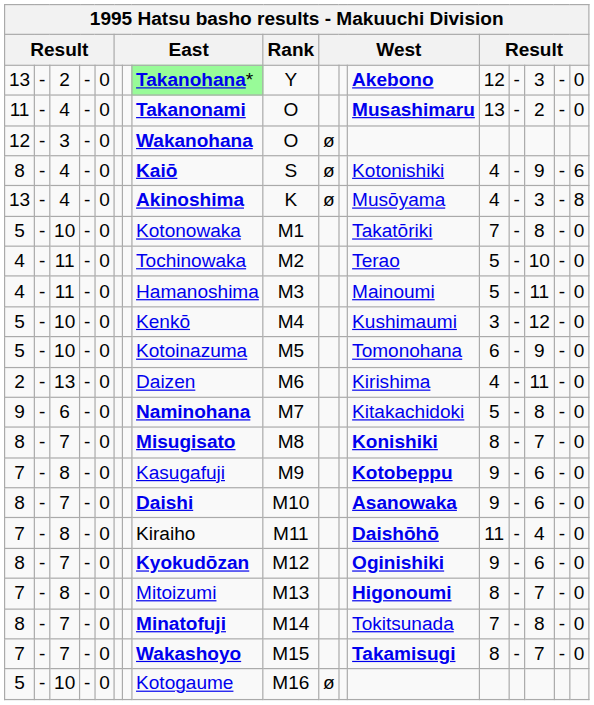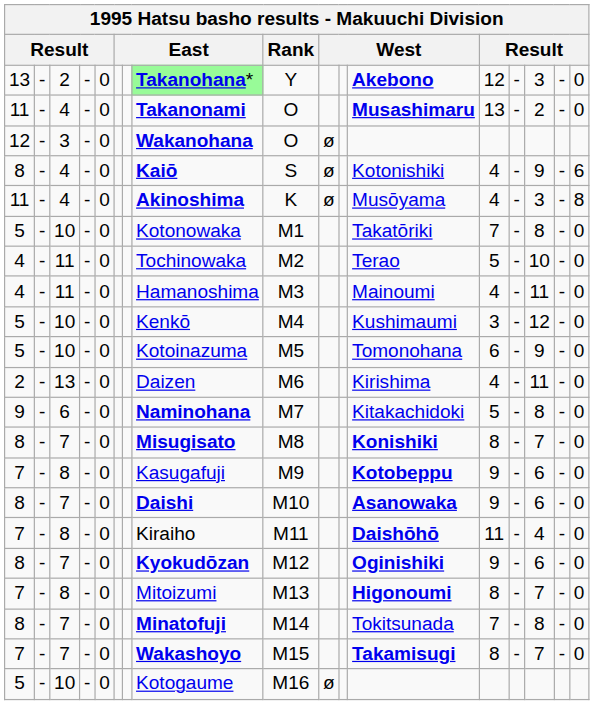(20, 200) 13 -> (20, 200) 11
(494, 291) 5 -> (494, 291) 4
